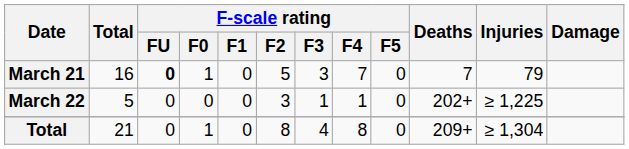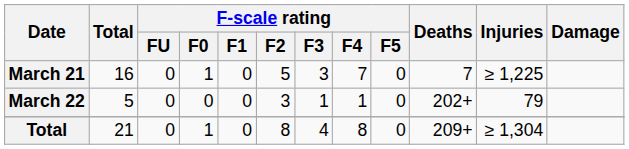(170, 74) bold -> (170, 74) normal
(533, 74) 79 -> (514, 74) ≥ 1,225
(514, 102) ≥ 1,225 -> (533, 102) 79
